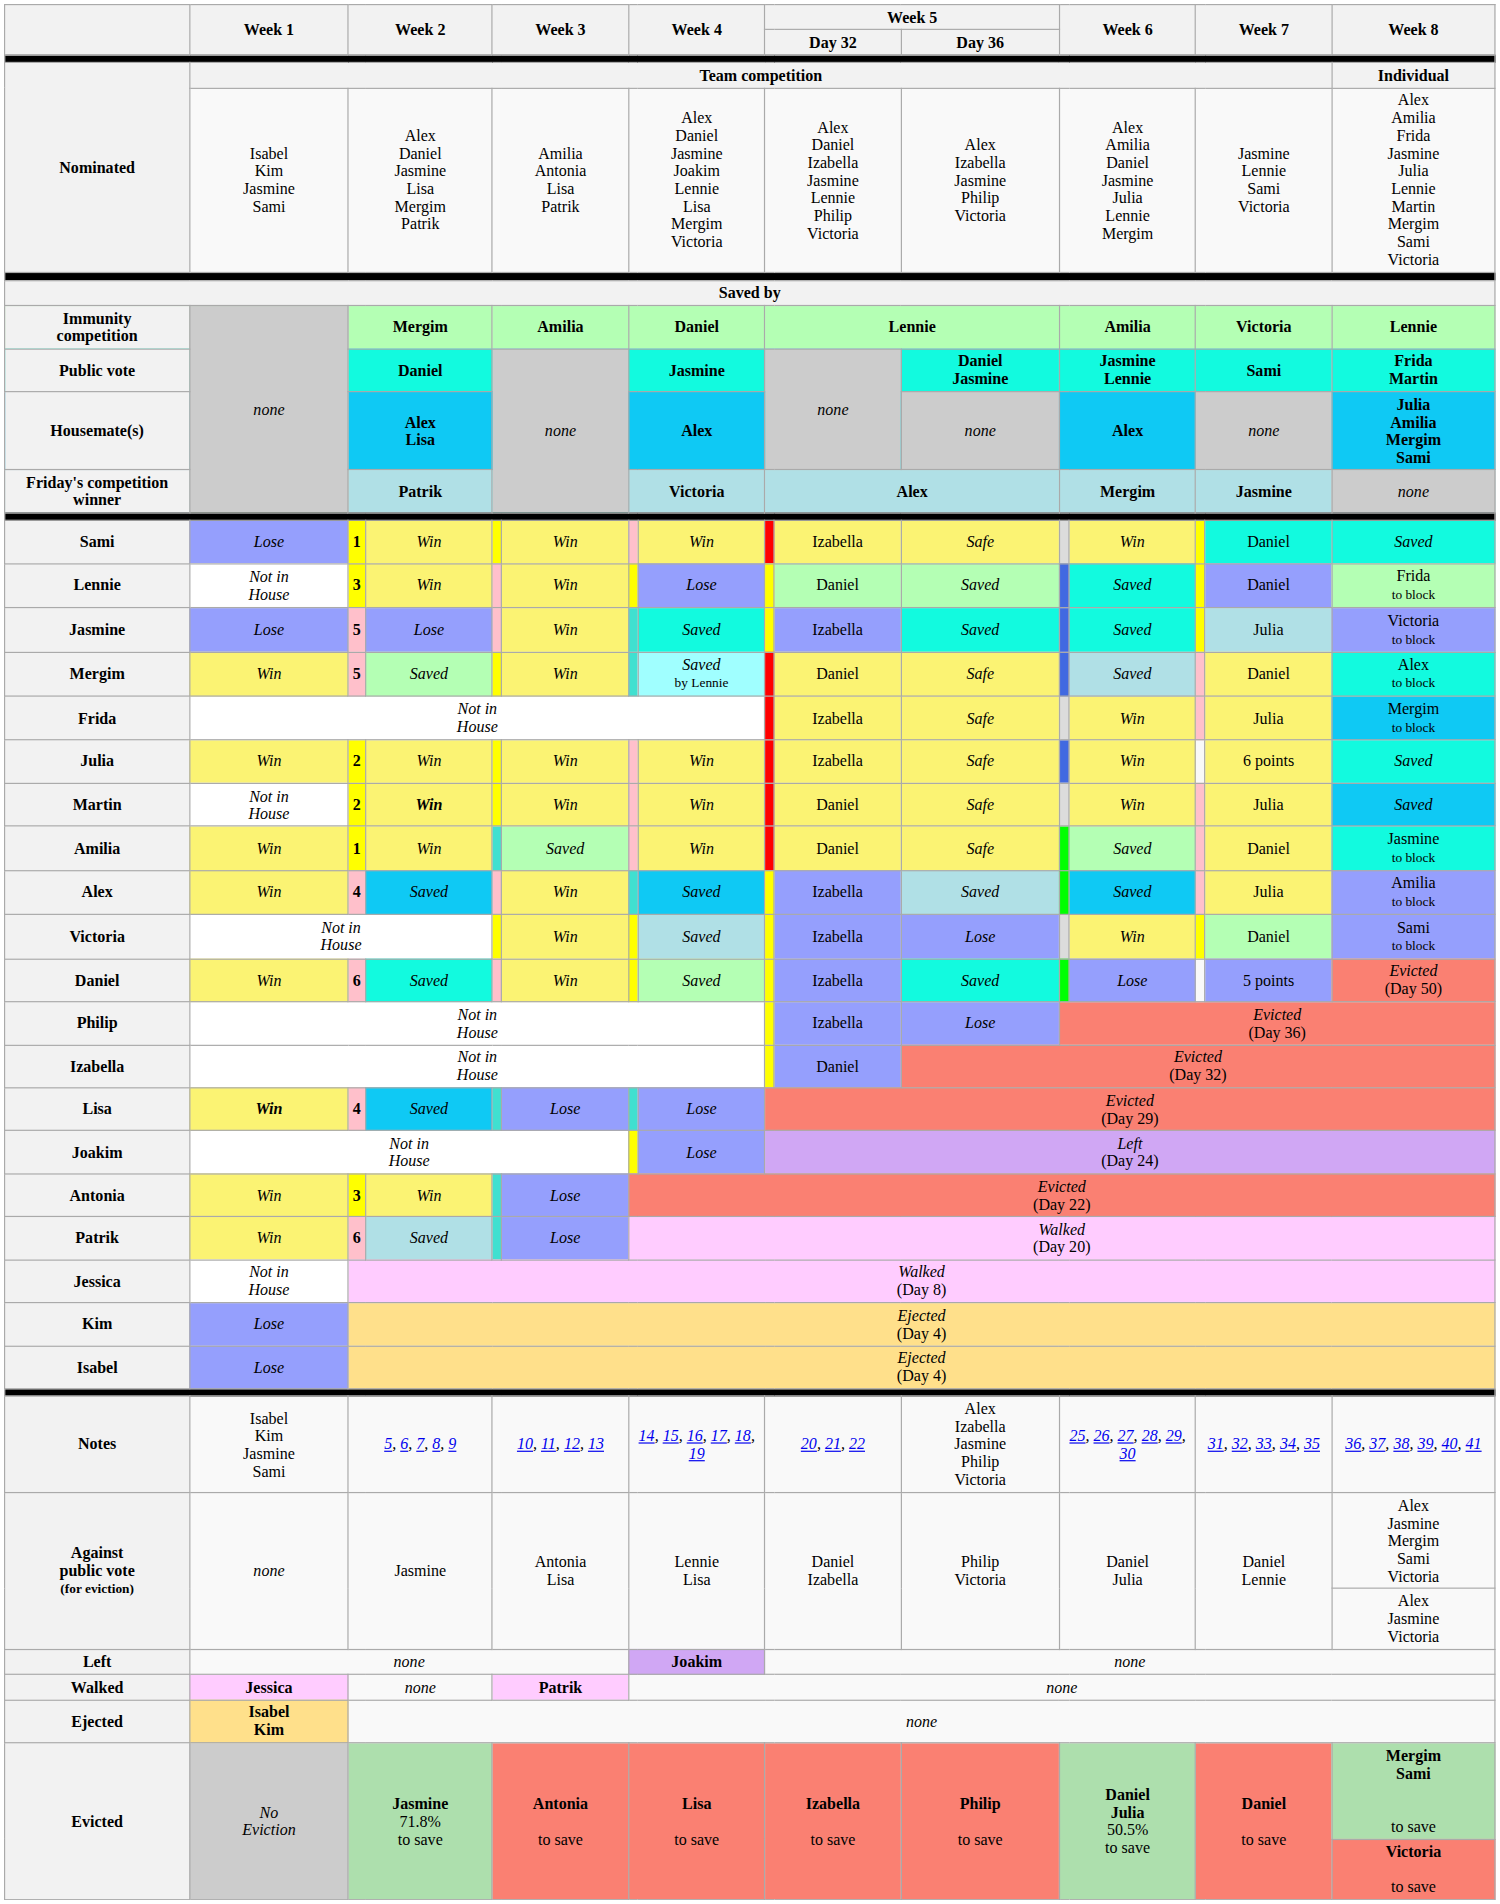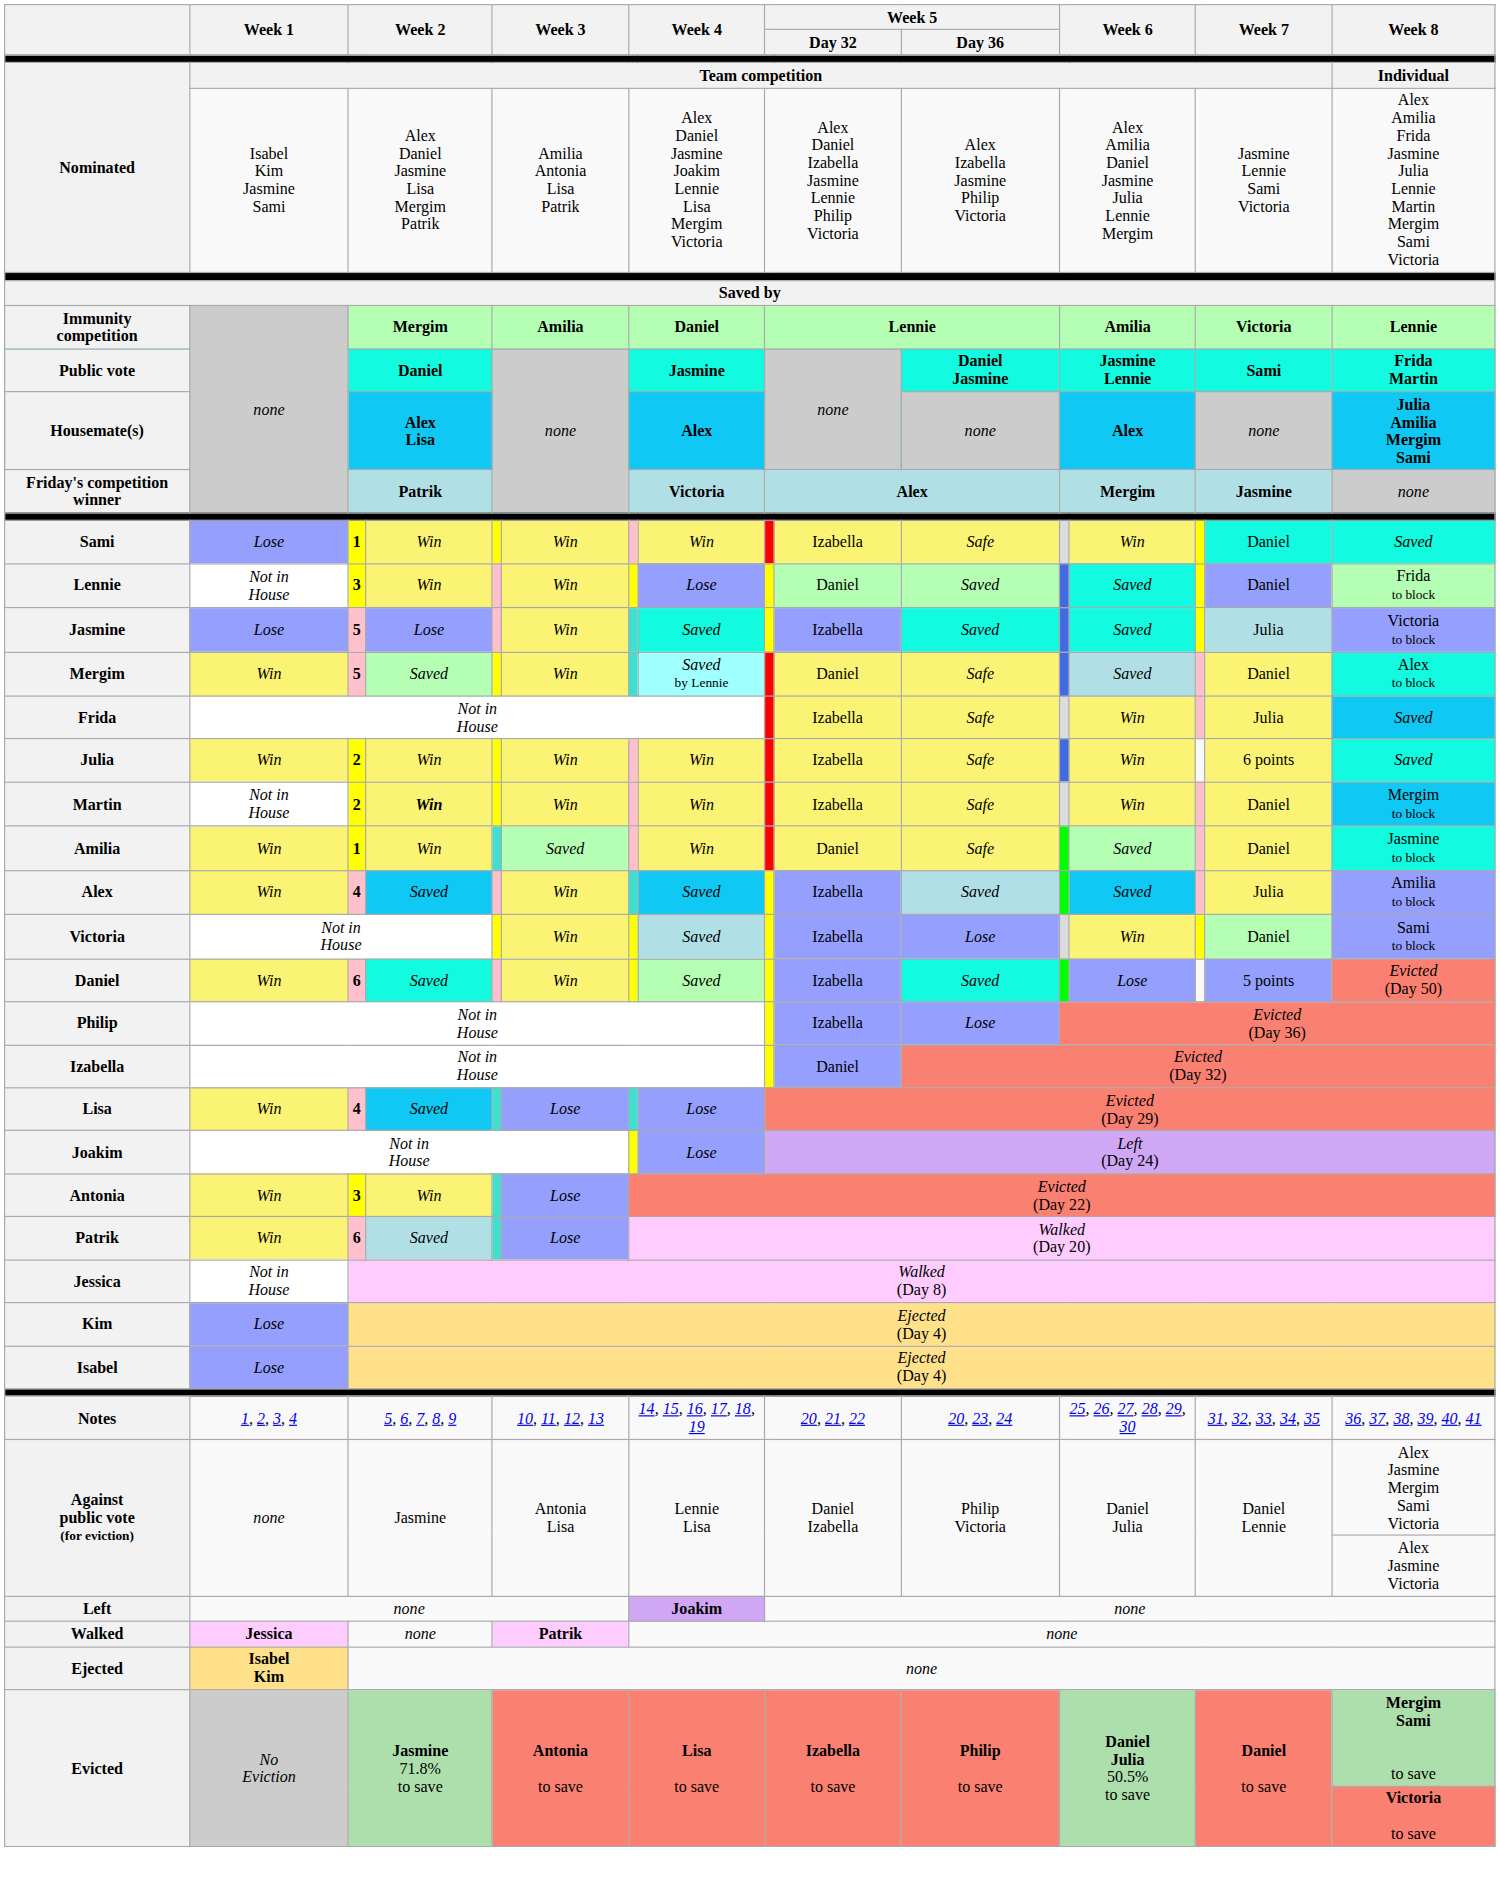(1413, 717) Mergim to block -> (1413, 717) Saved
(838, 804) Daniel -> (838, 804) Izabella
(1269, 804) Julia -> (1269, 804) Daniel
(1413, 804) Saved -> (1413, 803) Mergim to block
(269, 1109) bold -> (269, 1109) normal
(269, 1444) Isabel Kim Jasmine Sami -> (269, 1417) 1, 2, 3, 4
(980, 1444) Alex Izabella Jasmine Philip Victoria -> (980, 1417) 20, 23, 24
